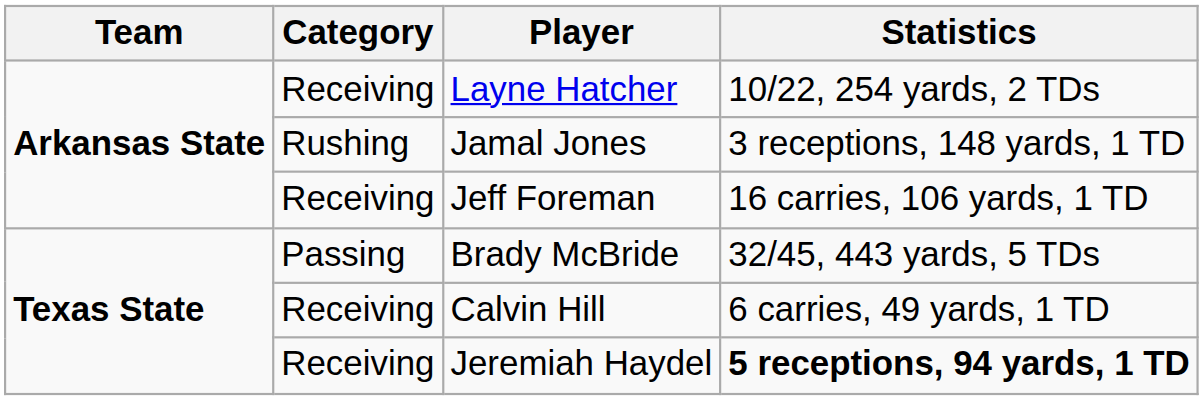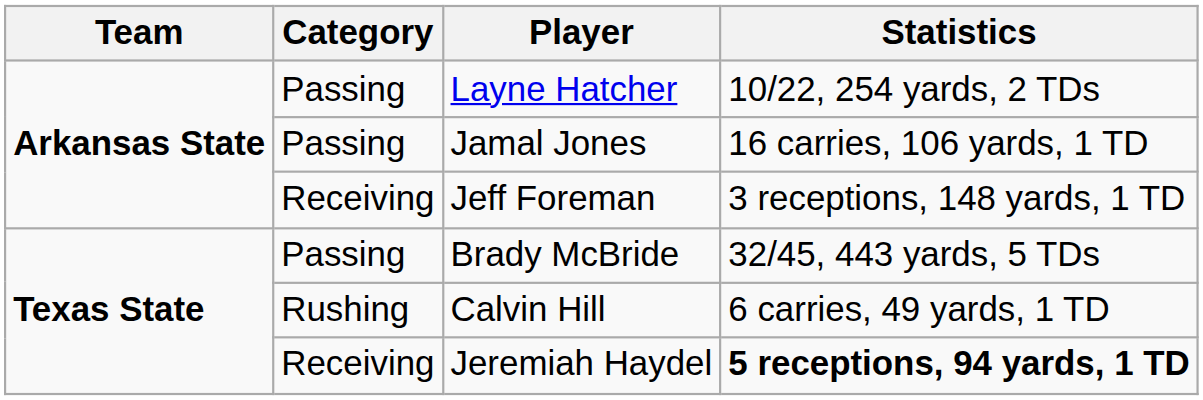(358, 88) Receiving -> (343, 88) Passing
(345, 143) Rushing -> (343, 143) Passing
(957, 143) 3 receptions, 148 yards, 1 TD -> (938, 143) 16 carries, 106 yards, 1 TD
(938, 198) 16 carries, 106 yards, 1 TD -> (957, 198) 3 receptions, 148 yards, 1 TD
(358, 309) Receiving -> (345, 309) Rushing
